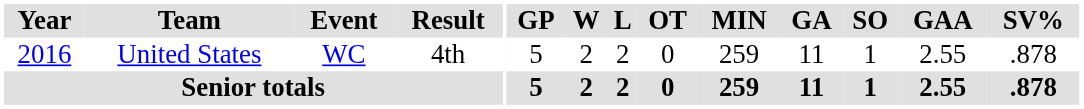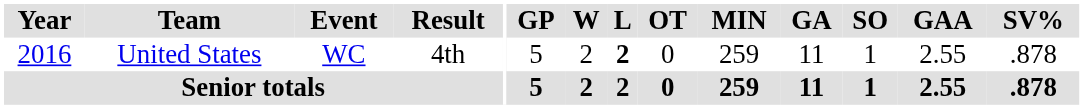(623, 54) normal -> (623, 54) bold
